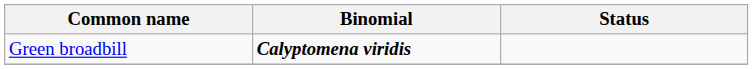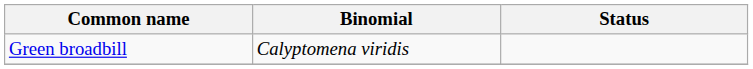(334, 49) bold -> (333, 49) normal
